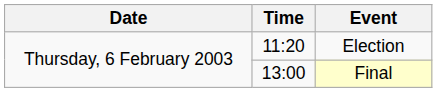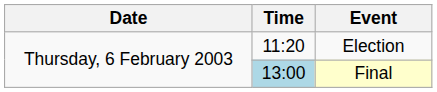(284, 73) no background -> (284, 73) lightblue background
